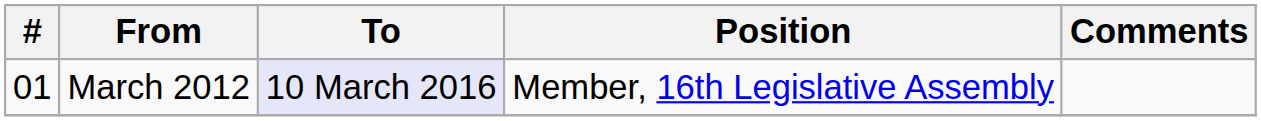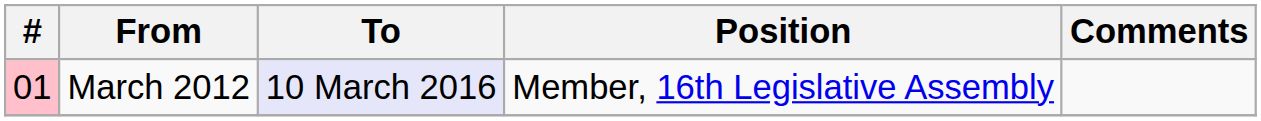(32, 86) no background -> (32, 86) pink background
